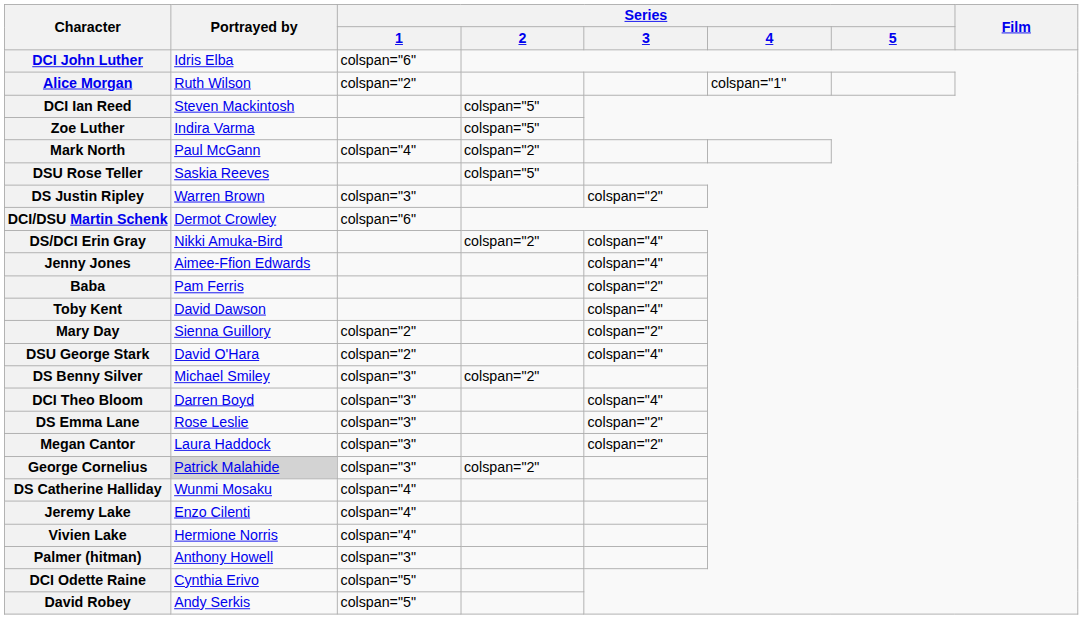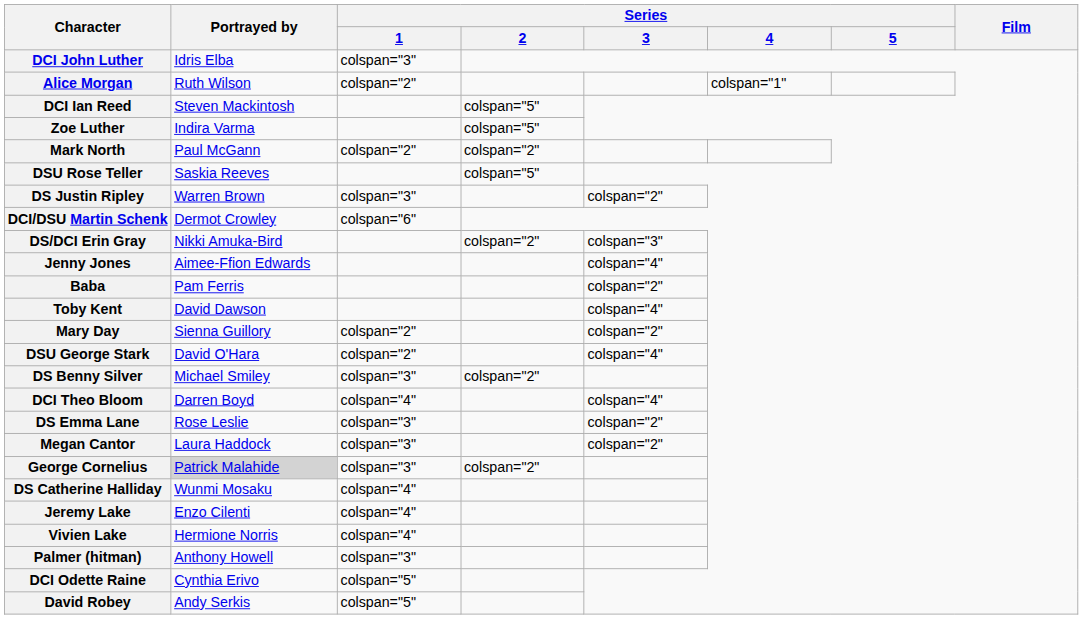(378, 60) colspan="6" -> (378, 60) colspan="3"
(378, 151) colspan="4" -> (378, 151) colspan="2"
(625, 241) colspan="4" -> (625, 241) colspan="3"
(378, 399) colspan="3" -> (378, 399) colspan="4"
